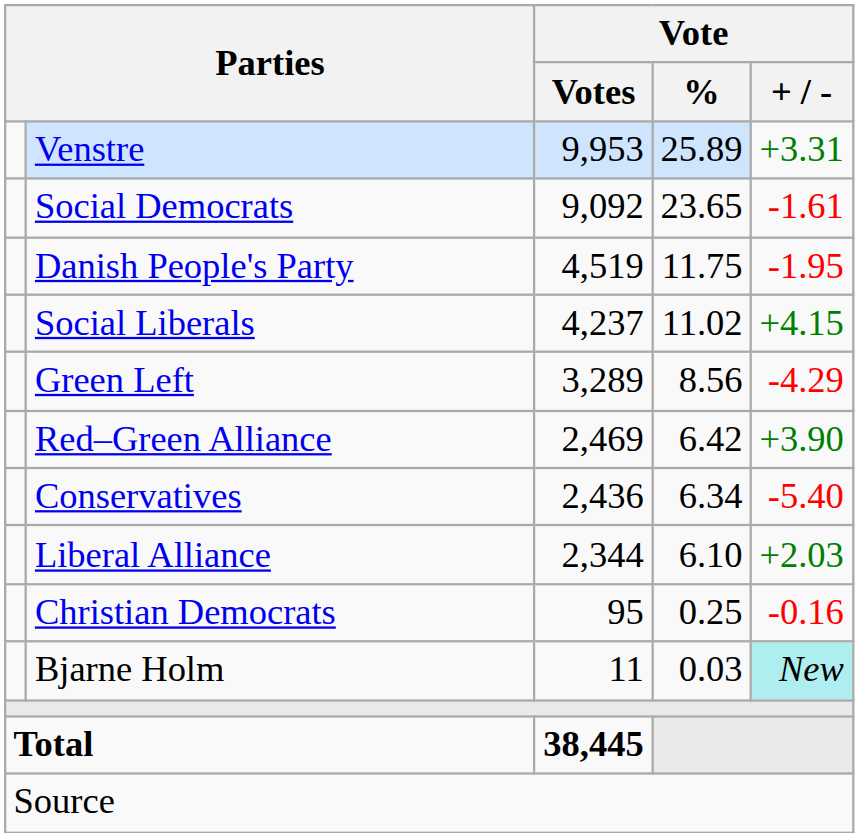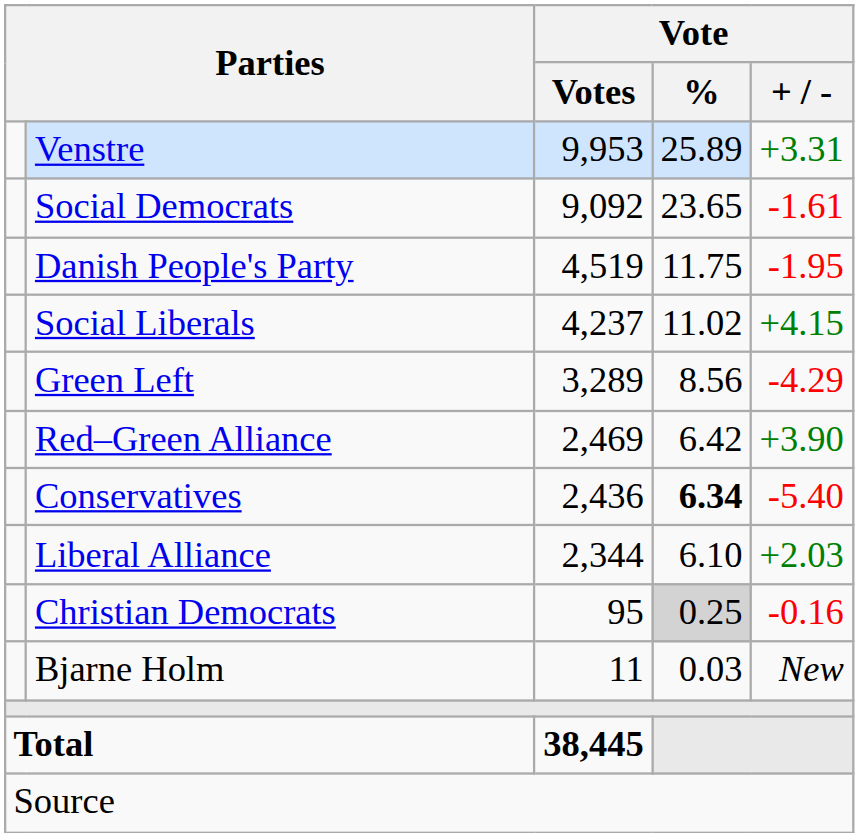(711, 496) normal -> (711, 496) bold
(711, 611) no background -> (711, 611) lightgrey background
(811, 669) paleturquoise background -> (811, 669) no background
